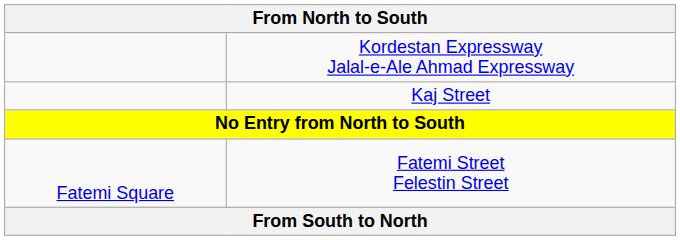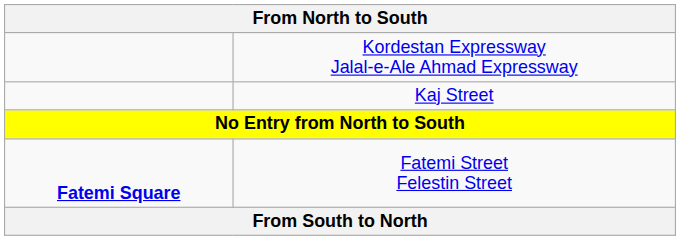(115, 192) normal -> (119, 192) bold
